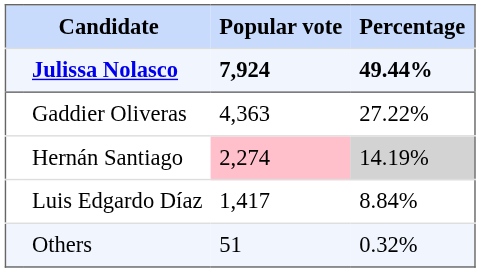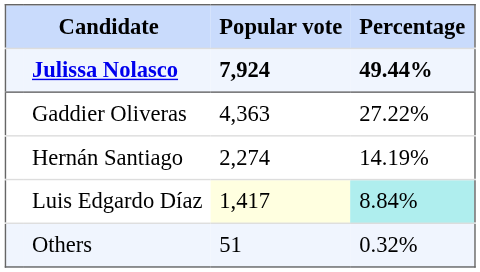(245, 157) pink background -> (245, 157) no background
(394, 157) lightgrey background -> (394, 157) no background
(245, 201) no background -> (245, 201) lightyellow background
(388, 201) no background -> (388, 201) paleturquoise background
